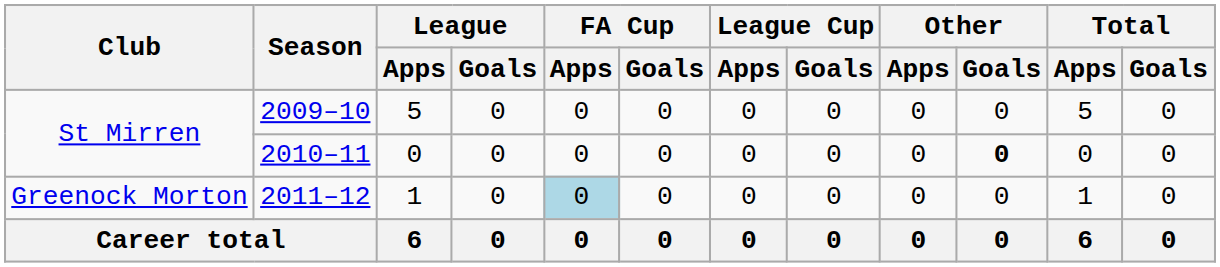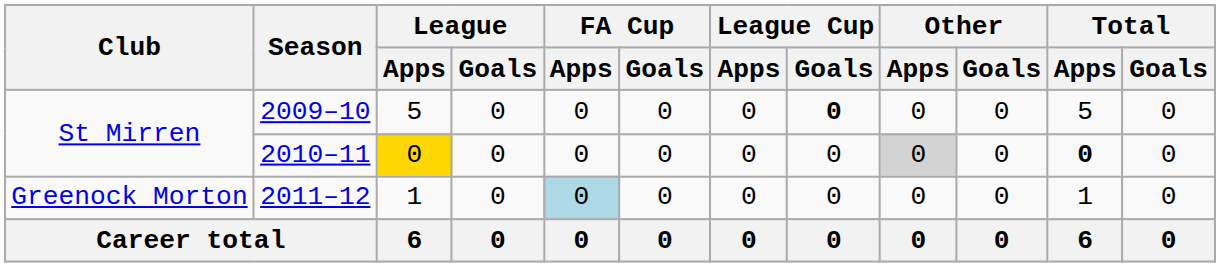(834, 112) normal -> (834, 112) bold
(415, 155) no background -> (415, 155) gold background
(918, 155) no background -> (918, 155) lightgrey background
(1002, 155) bold -> (1002, 155) normal
(1085, 155) normal -> (1085, 155) bold
